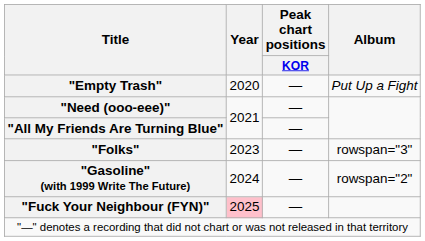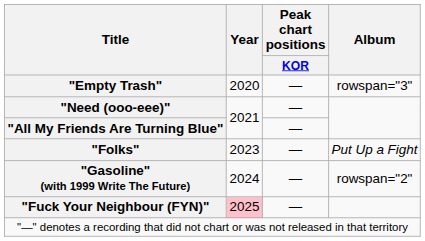(375, 85) Put Up a Fight -> (375, 85) rowspan="3"
(375, 149) rowspan="3" -> (375, 149) Put Up a Fight
